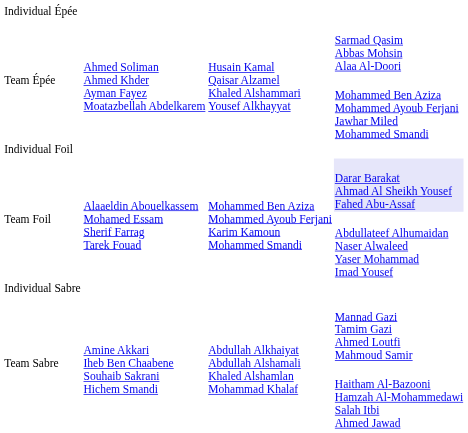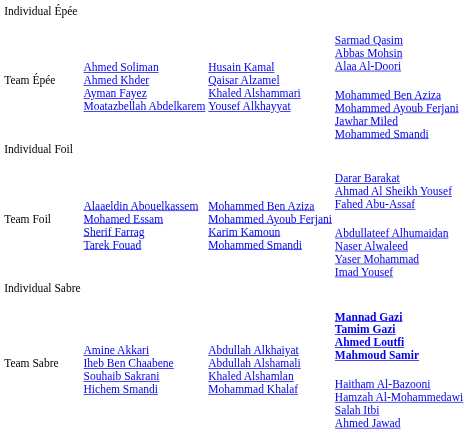(393, 191) lavender background -> (393, 191) no background
(374, 336) normal -> (377, 336) bold
